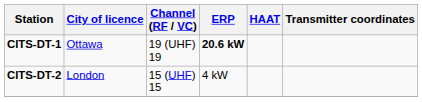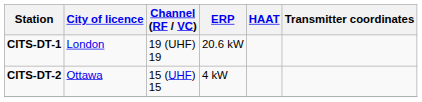(84, 44) Ottawa -> (85, 44) London
(223, 44) bold -> (223, 44) normal
(85, 75) London -> (84, 75) Ottawa
